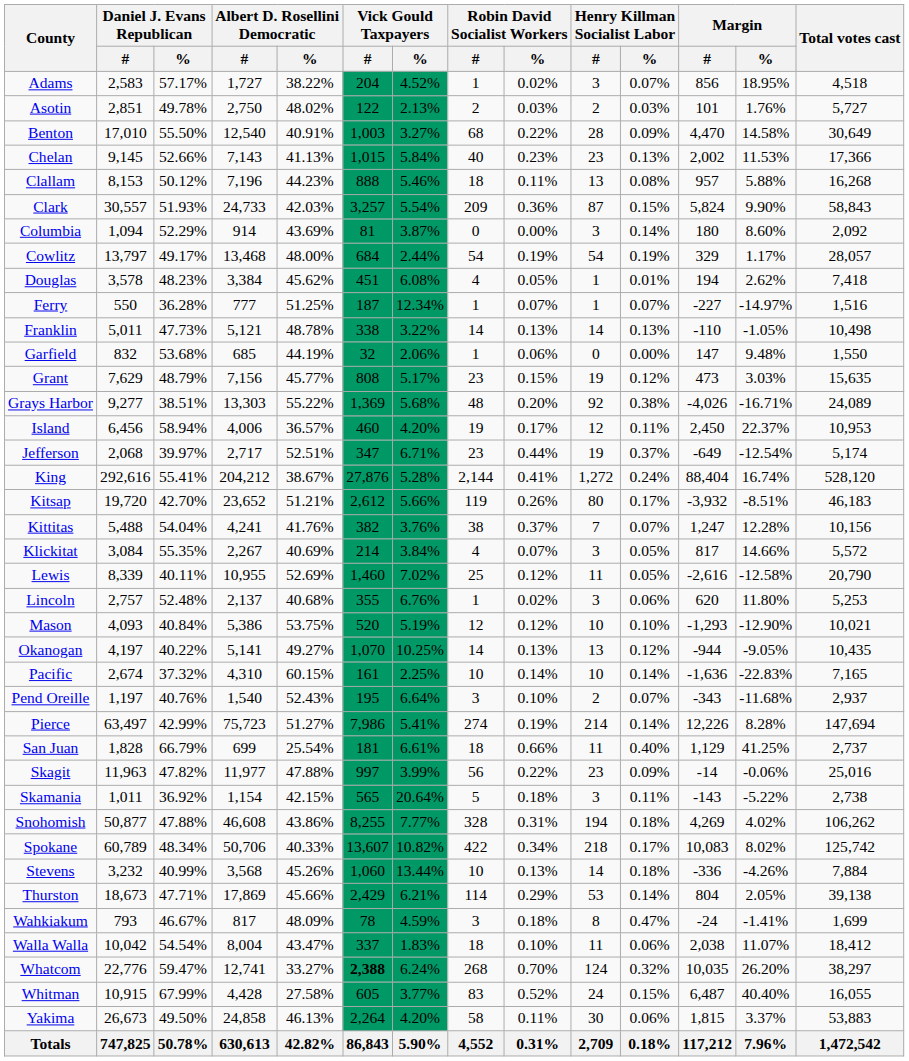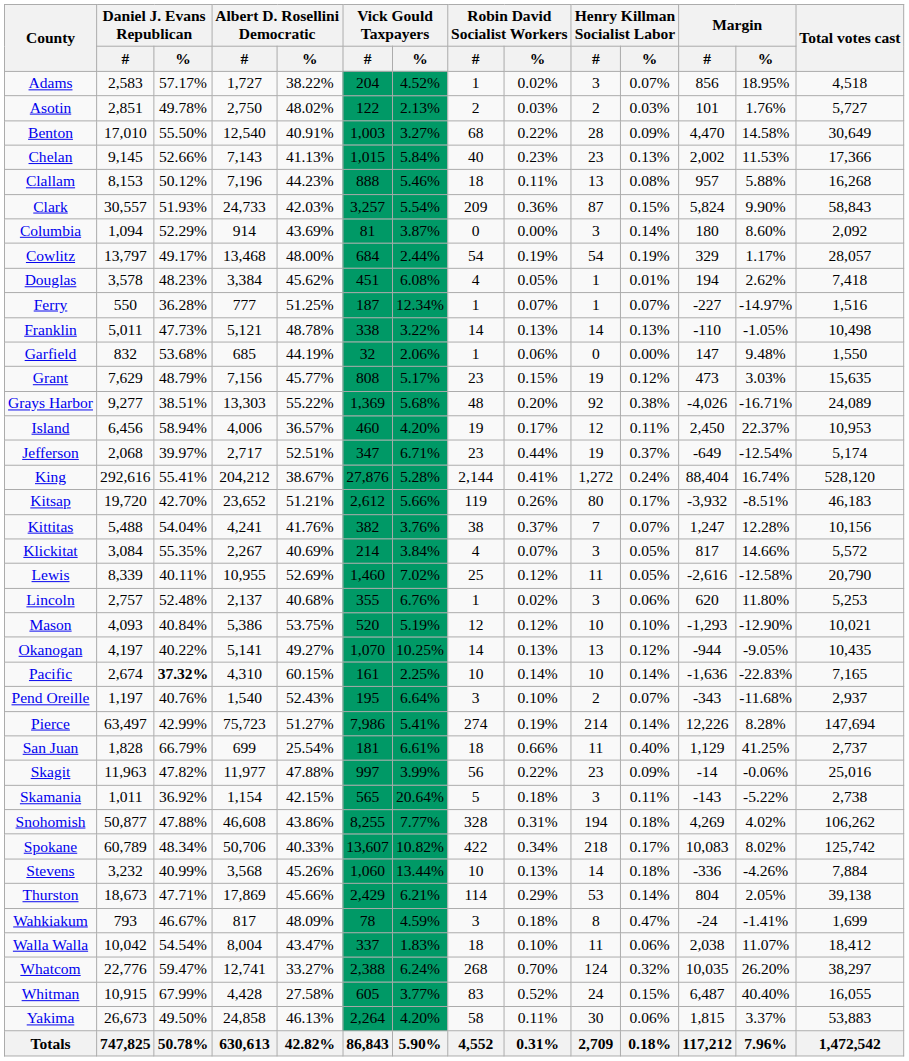(183, 674) normal -> (183, 674) bold
(368, 969) bold -> (368, 969) normal
